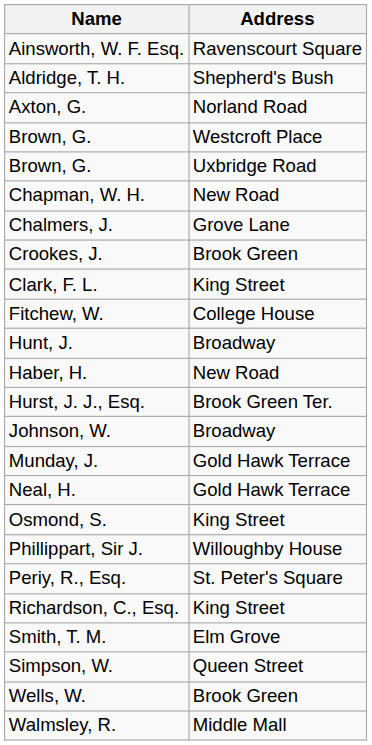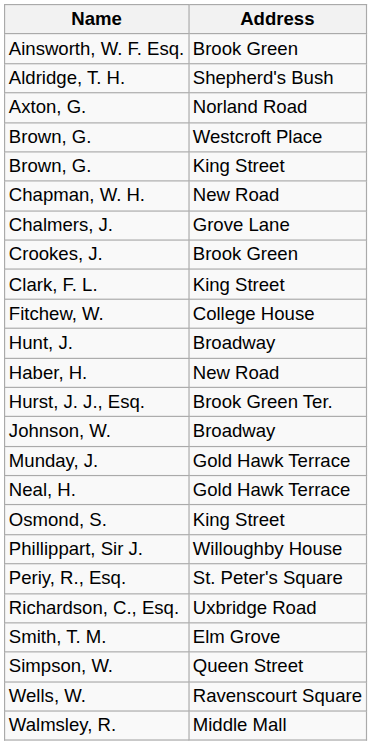(277, 48) Ravenscourt Square -> (245, 48) Brook Green
(255, 166) Uxbridge Road -> (239, 166) King Street
(239, 607) King Street -> (255, 607) Uxbridge Road
(245, 696) Brook Green -> (277, 696) Ravenscourt Square
